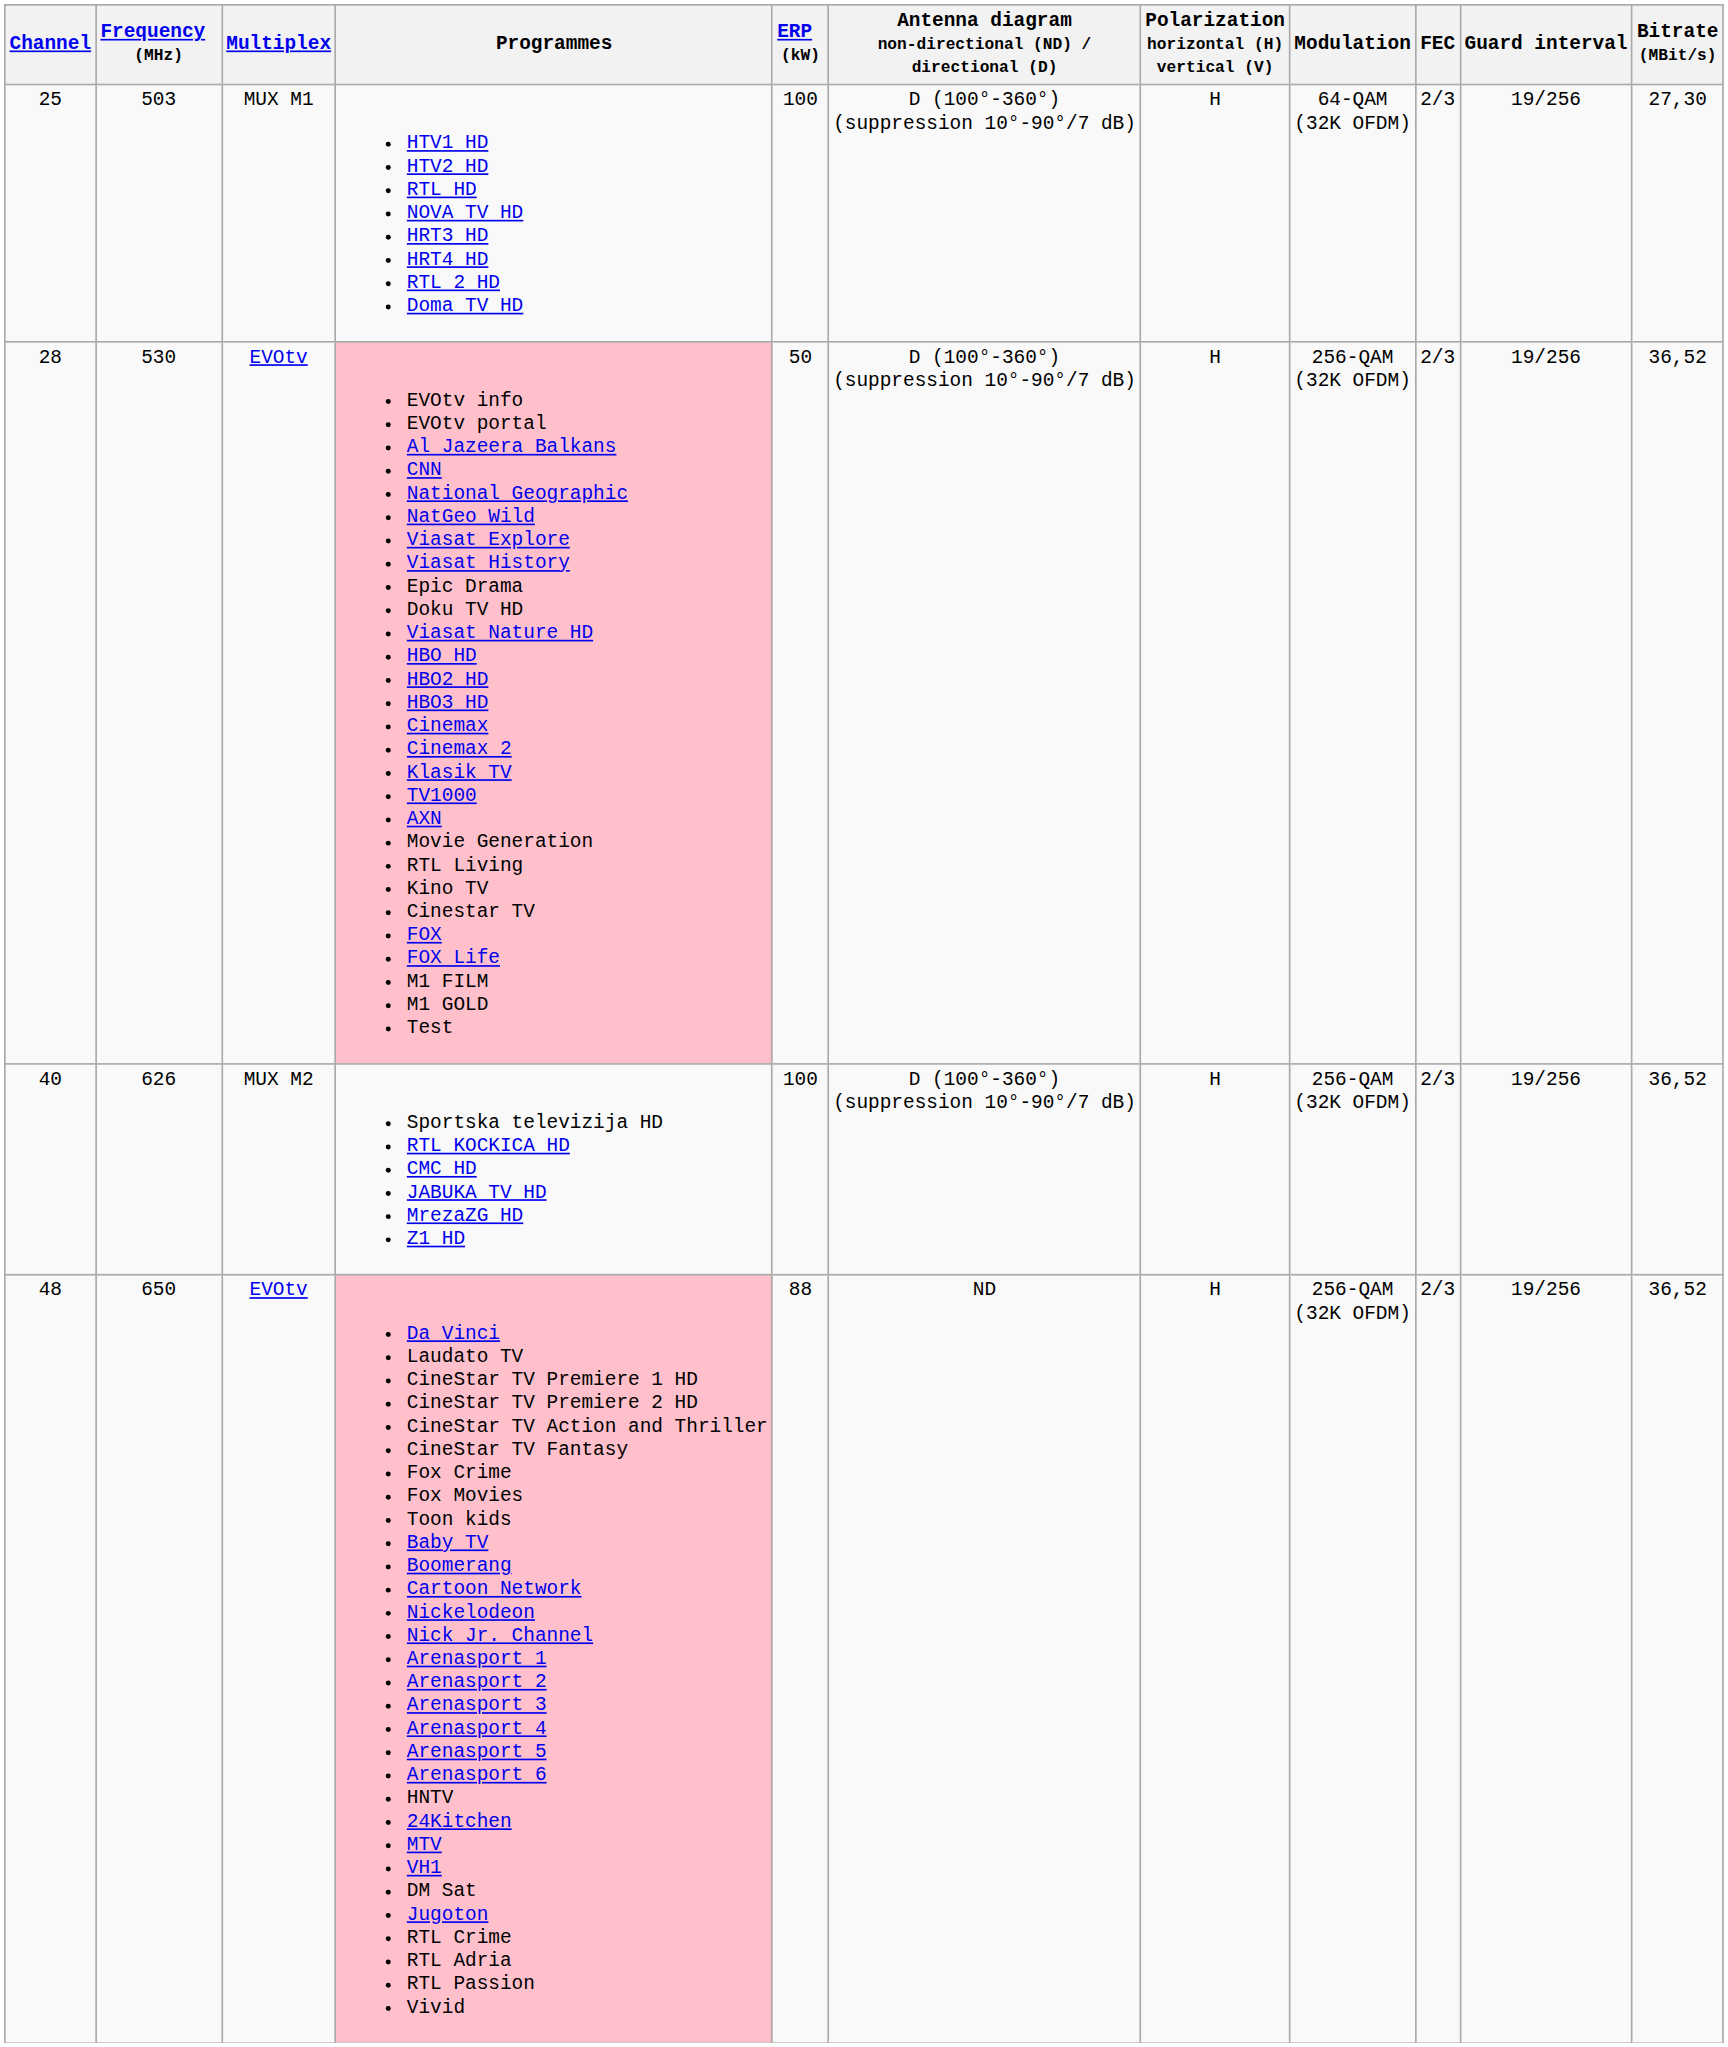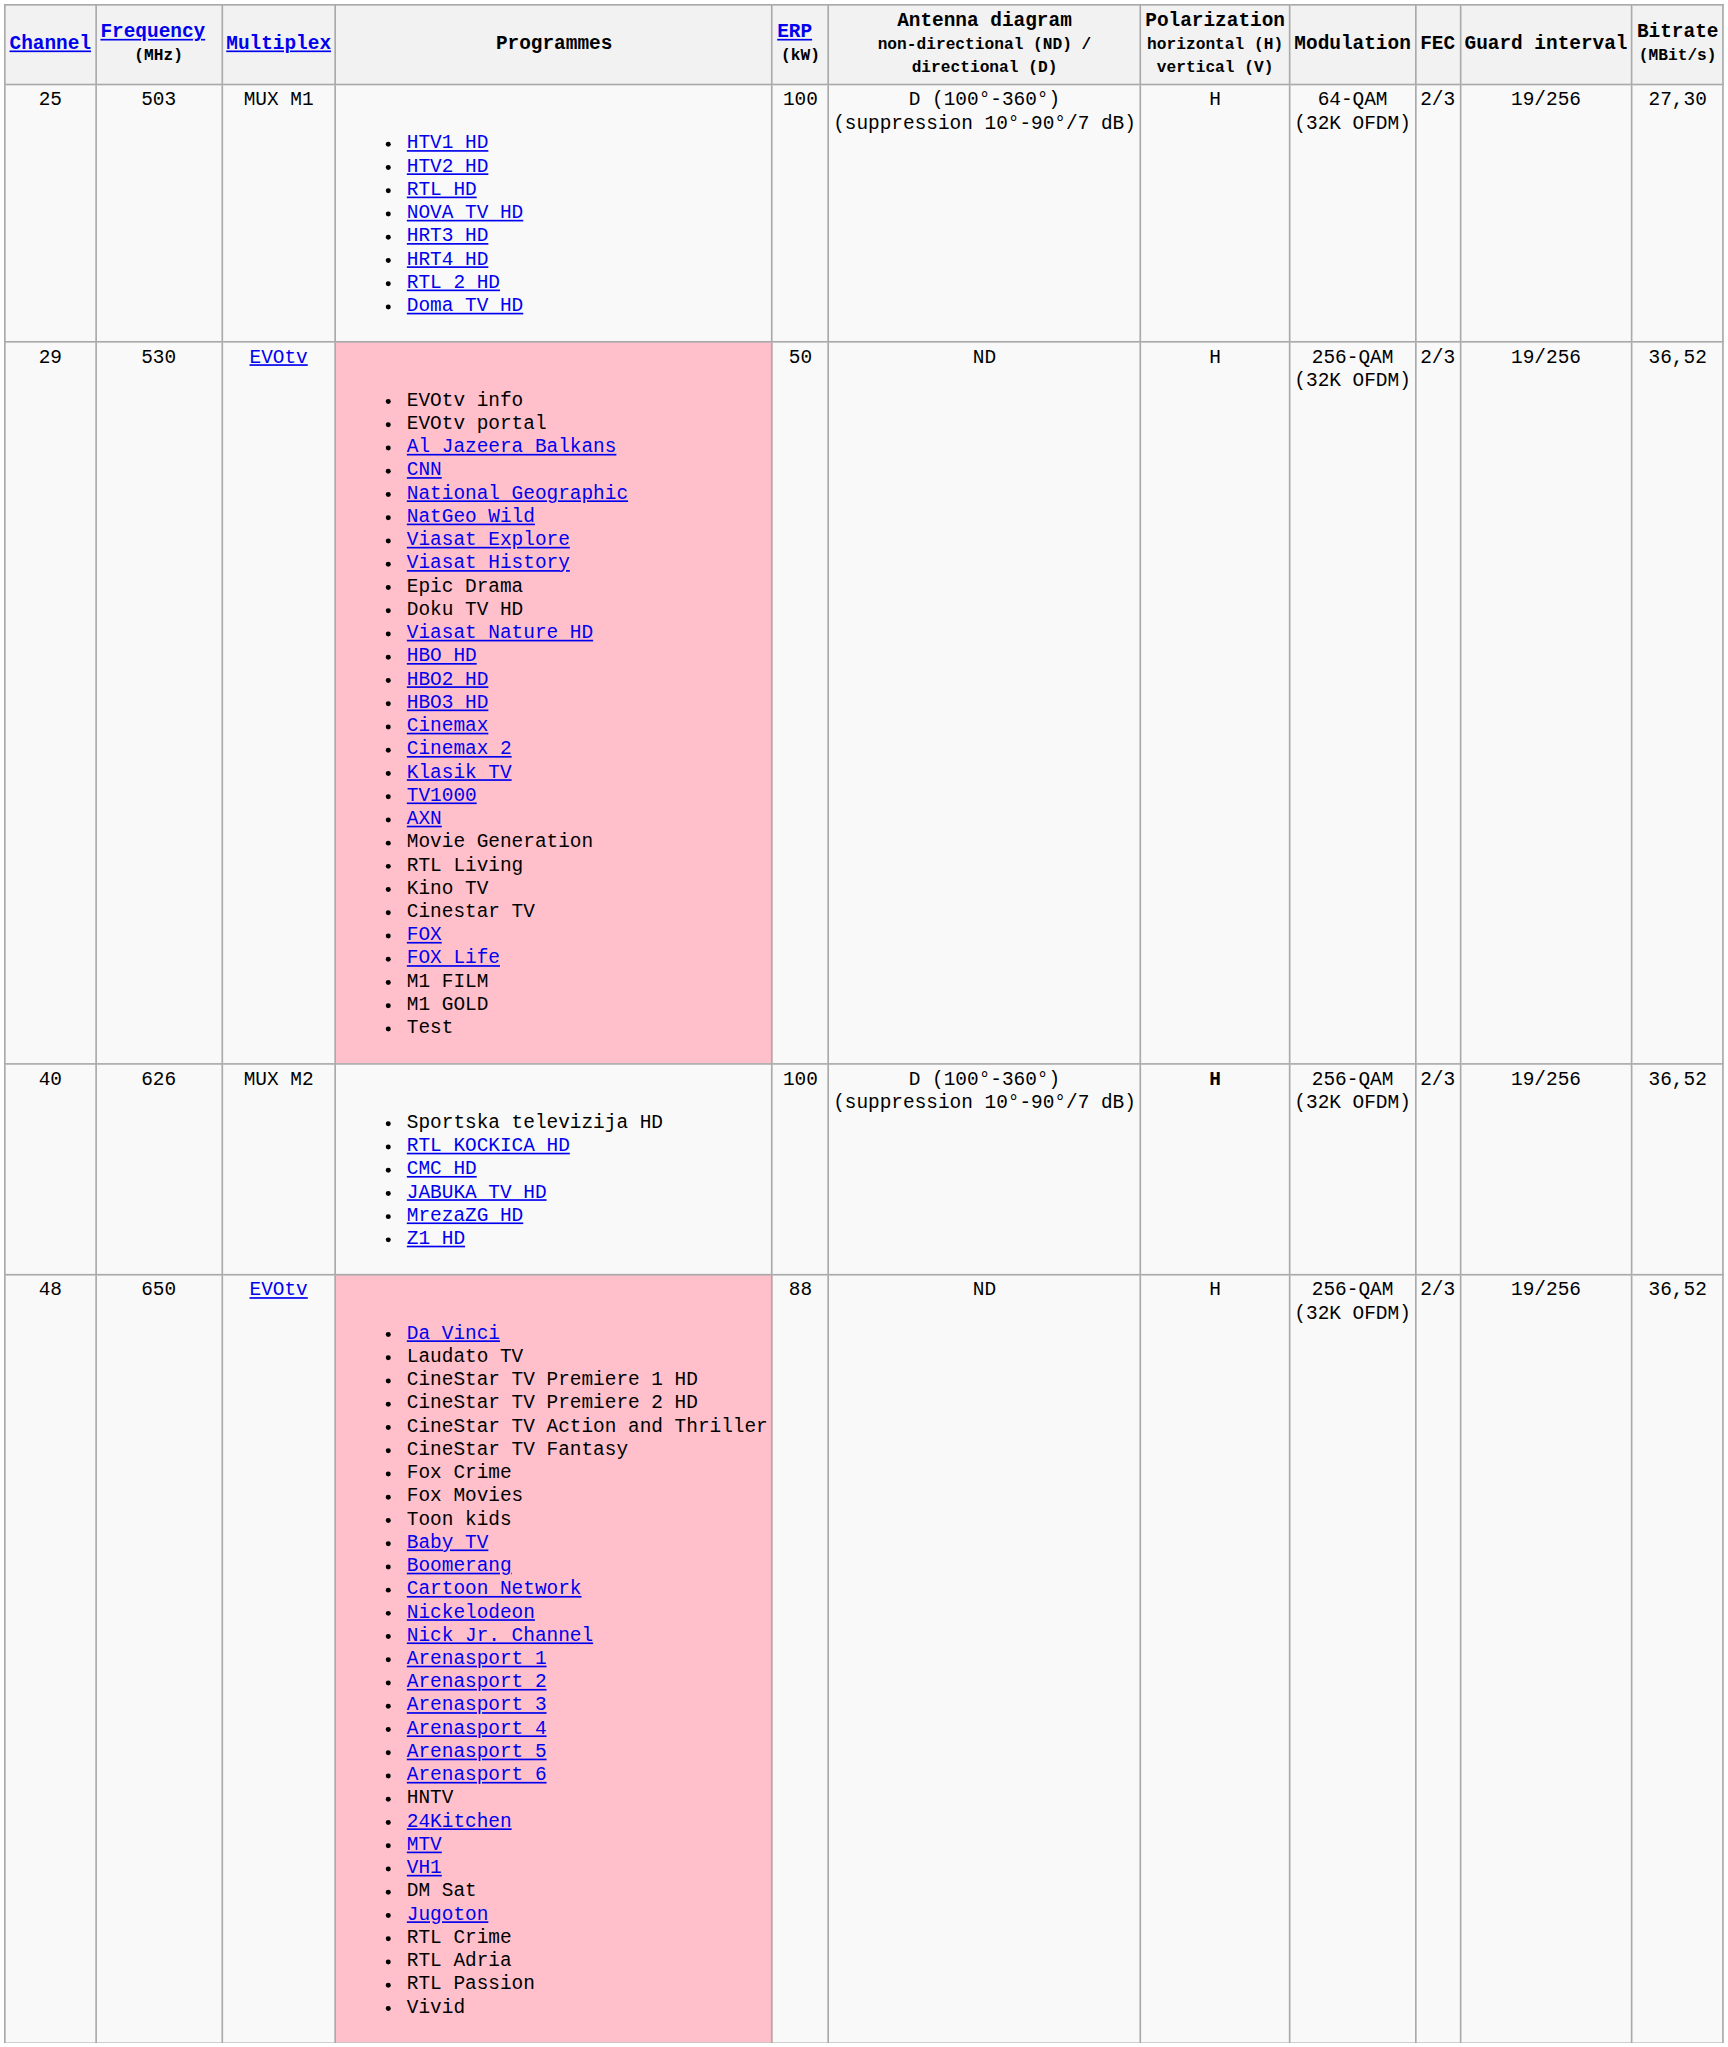(50, 357) 28 -> (50, 357) 29
(985, 369) D (100°-360°) (suppression 10°-90°/7 dB) -> (984, 357) ND
(1215, 1079) normal -> (1215, 1079) bold
